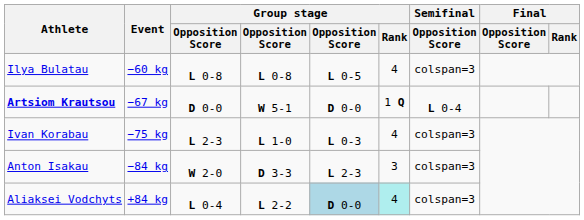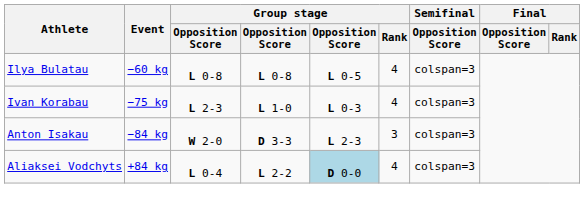- row: (61, 102)
(394, 199) paleturquoise background -> (394, 166) no background
